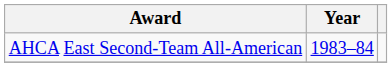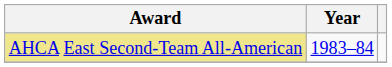(155, 47) no background -> (155, 47) khaki background
